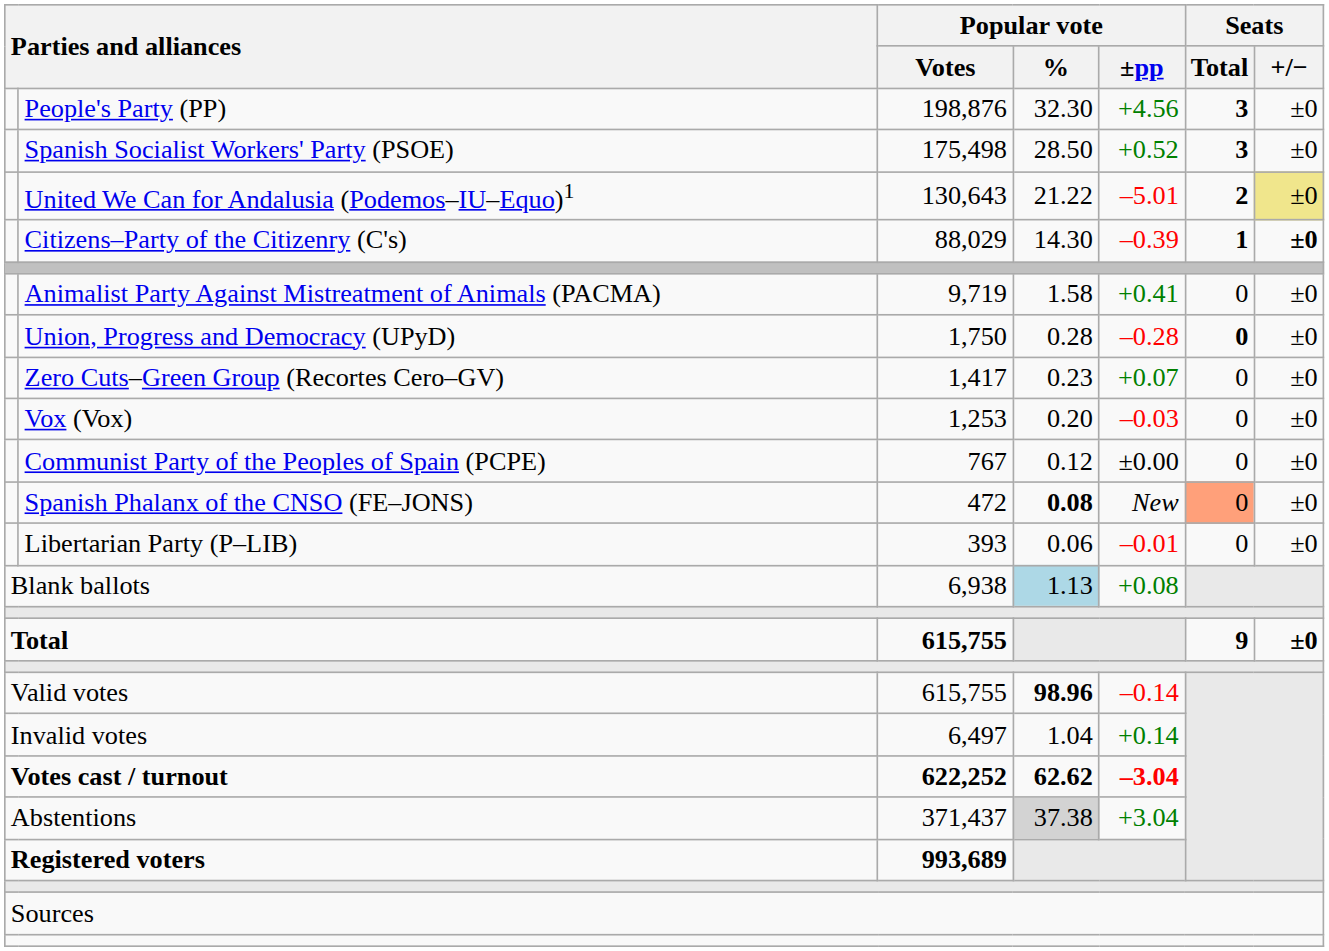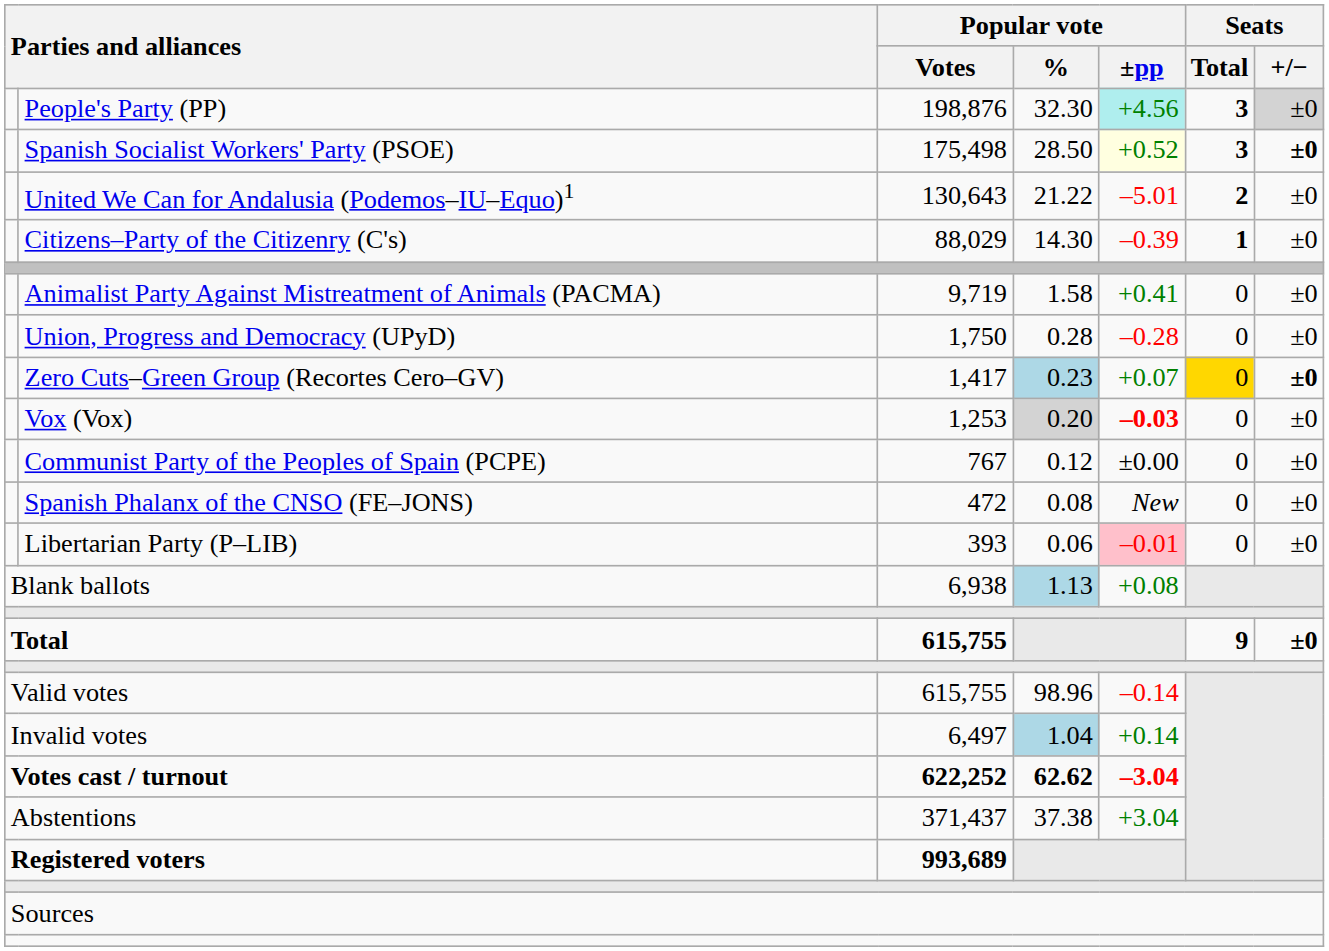(1148, 108) no background -> (1148, 108) paleturquoise background
(1304, 108) no background -> (1304, 108) lightgrey background
(1148, 150) no background -> (1148, 150) lightyellow background
(1304, 150) normal -> (1304, 150) bold
(1304, 195) khaki background -> (1304, 195) no background
(1304, 240) bold -> (1304, 240) normal
(1242, 335) bold -> (1242, 335) normal
(1070, 377) no background -> (1070, 377) lightblue background
(1242, 377) no background -> (1242, 377) gold background
(1304, 377) normal -> (1304, 377) bold
(1070, 419) no background -> (1070, 419) lightgrey background
(1149, 419) normal -> (1149, 419) bold
(1070, 502) bold -> (1070, 502) normal
(1242, 502) lightsalmon background -> (1242, 502) no background
(1149, 543) no background -> (1149, 543) pink background
(1063, 692) bold -> (1063, 692) normal
(1070, 734) no background -> (1070, 734) lightblue background
(1063, 817) lightgrey background -> (1063, 817) no background
